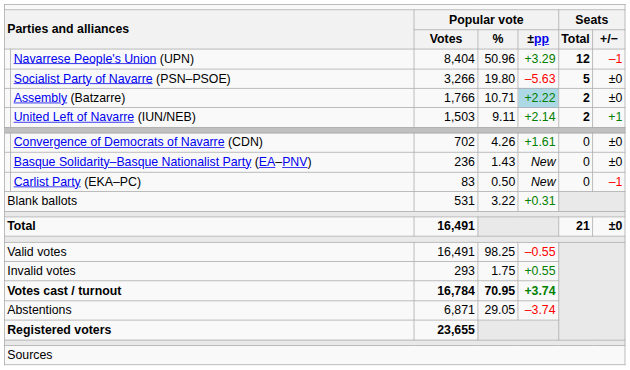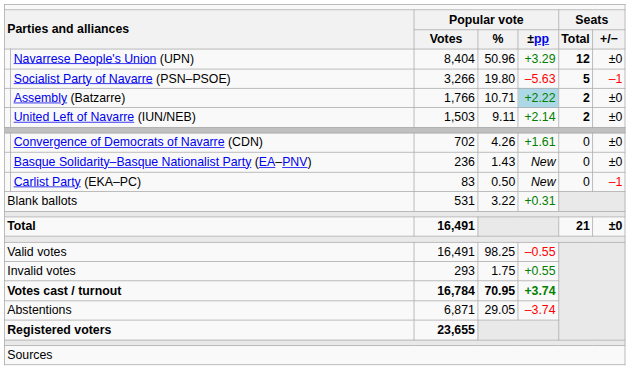(616, 59) –1 -> (616, 59) ±0
(616, 78) ±0 -> (616, 78) –1
(615, 117) +1 -> (616, 117) ±0
